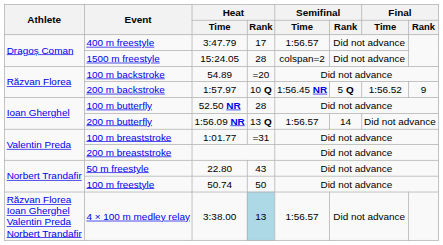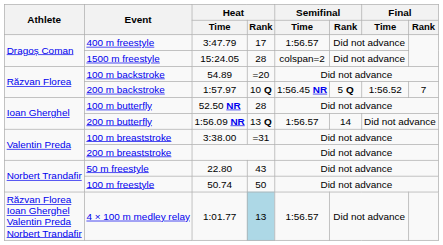(423, 90) 9 -> (423, 90) 7
(220, 137) 1:01.77 -> (220, 137) 3:38.00
(220, 217) 3:38.00 -> (220, 217) 1:01.77
